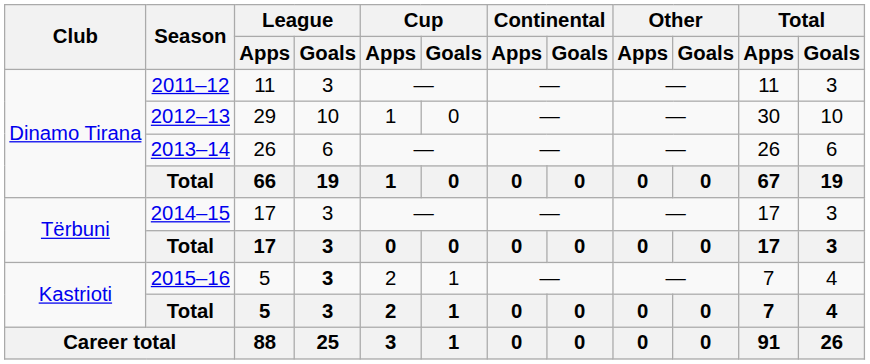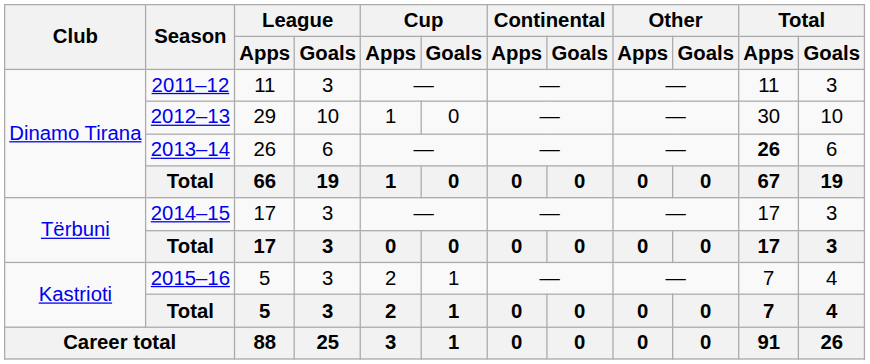(769, 149) normal -> (769, 149) bold
(328, 278) bold -> (328, 278) normal
